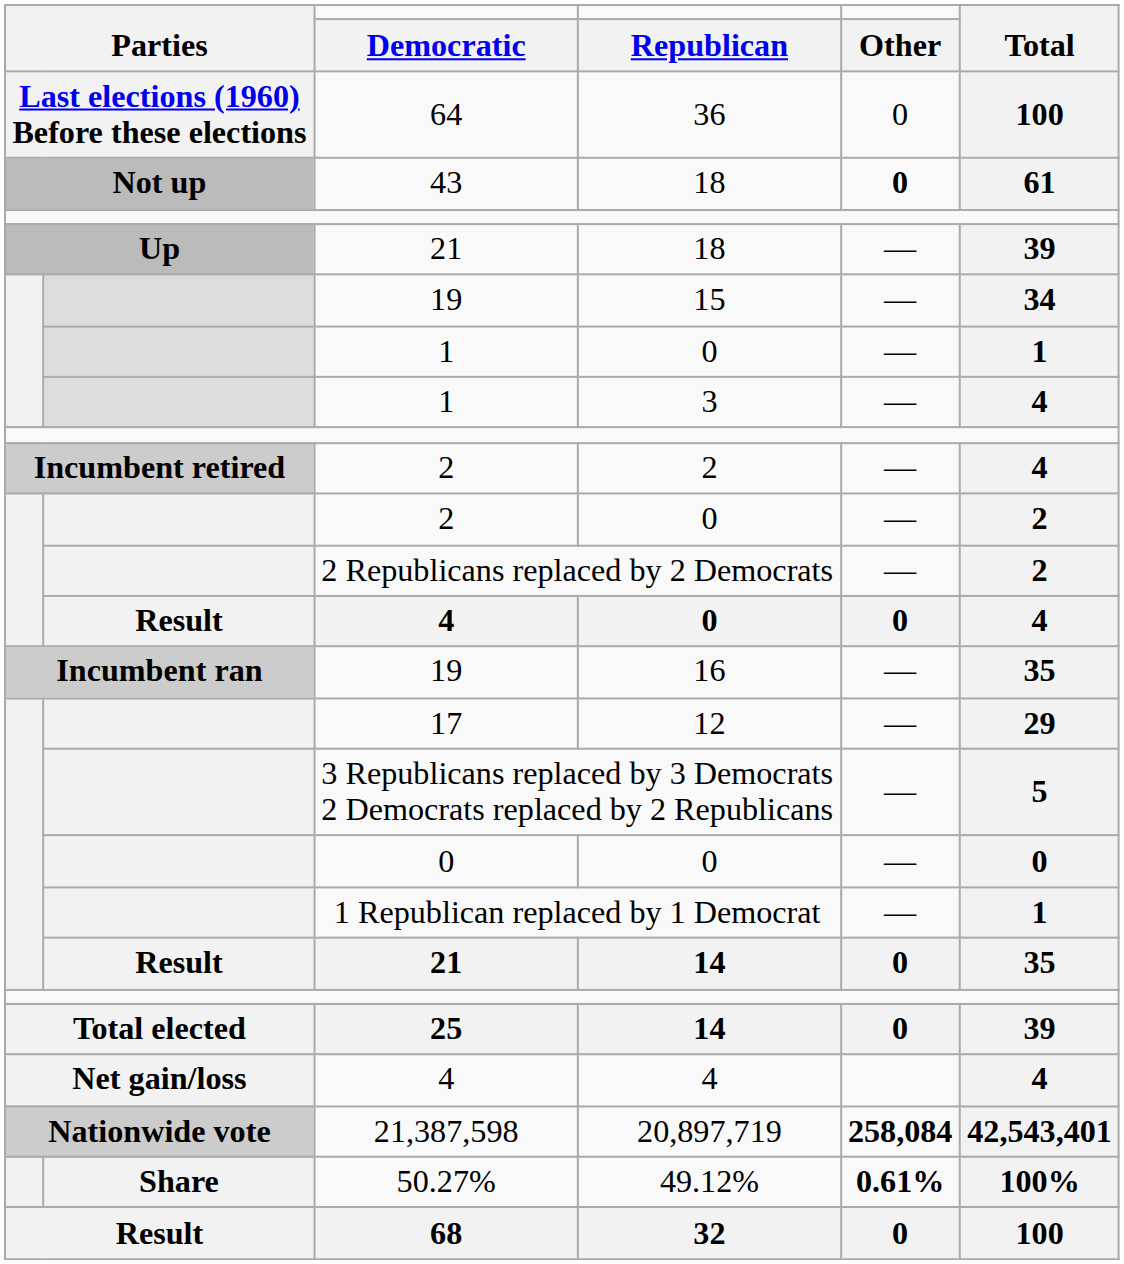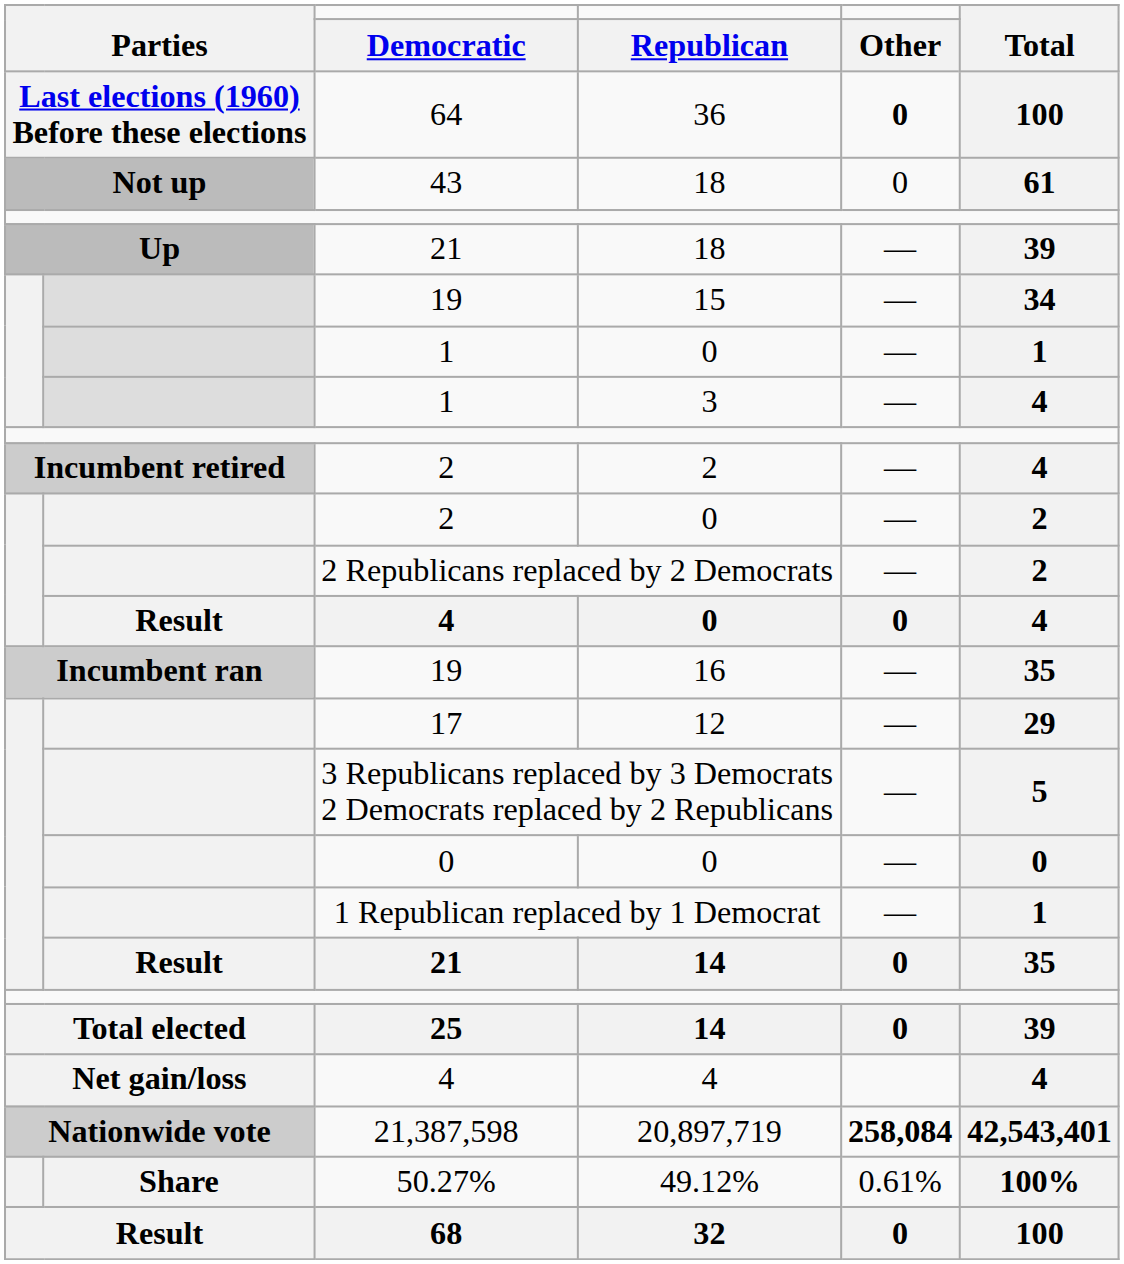(900, 113) normal -> (900, 113) bold
(900, 183) bold -> (900, 183) normal
(900, 1181) bold -> (900, 1181) normal
